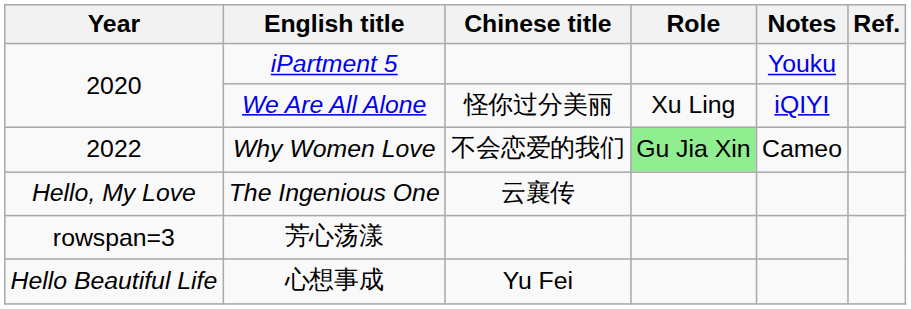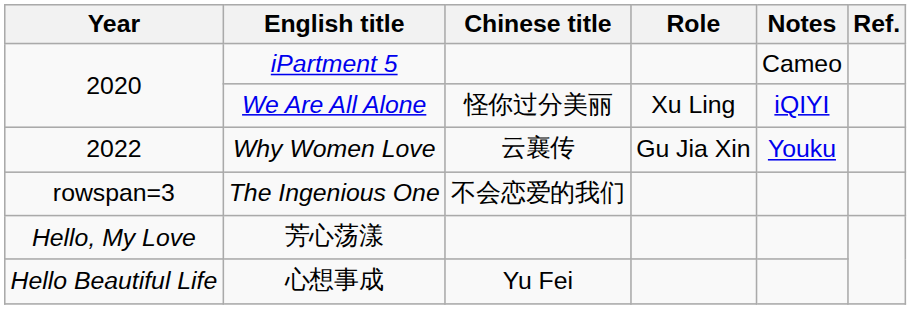(802, 63) Youku -> (802, 63) Cameo
(538, 148) 不会恋爱的我们 -> (538, 148) 云襄传
(693, 149) lightgreen background -> (693, 149) no background
(802, 149) Cameo -> (802, 149) Youku
(114, 193) Hello, My Love -> (114, 193) rowspan=3
(538, 192) 云襄传 -> (538, 192) 不会恋爱的我们
(114, 237) rowspan=3 -> (114, 237) Hello, My Love
